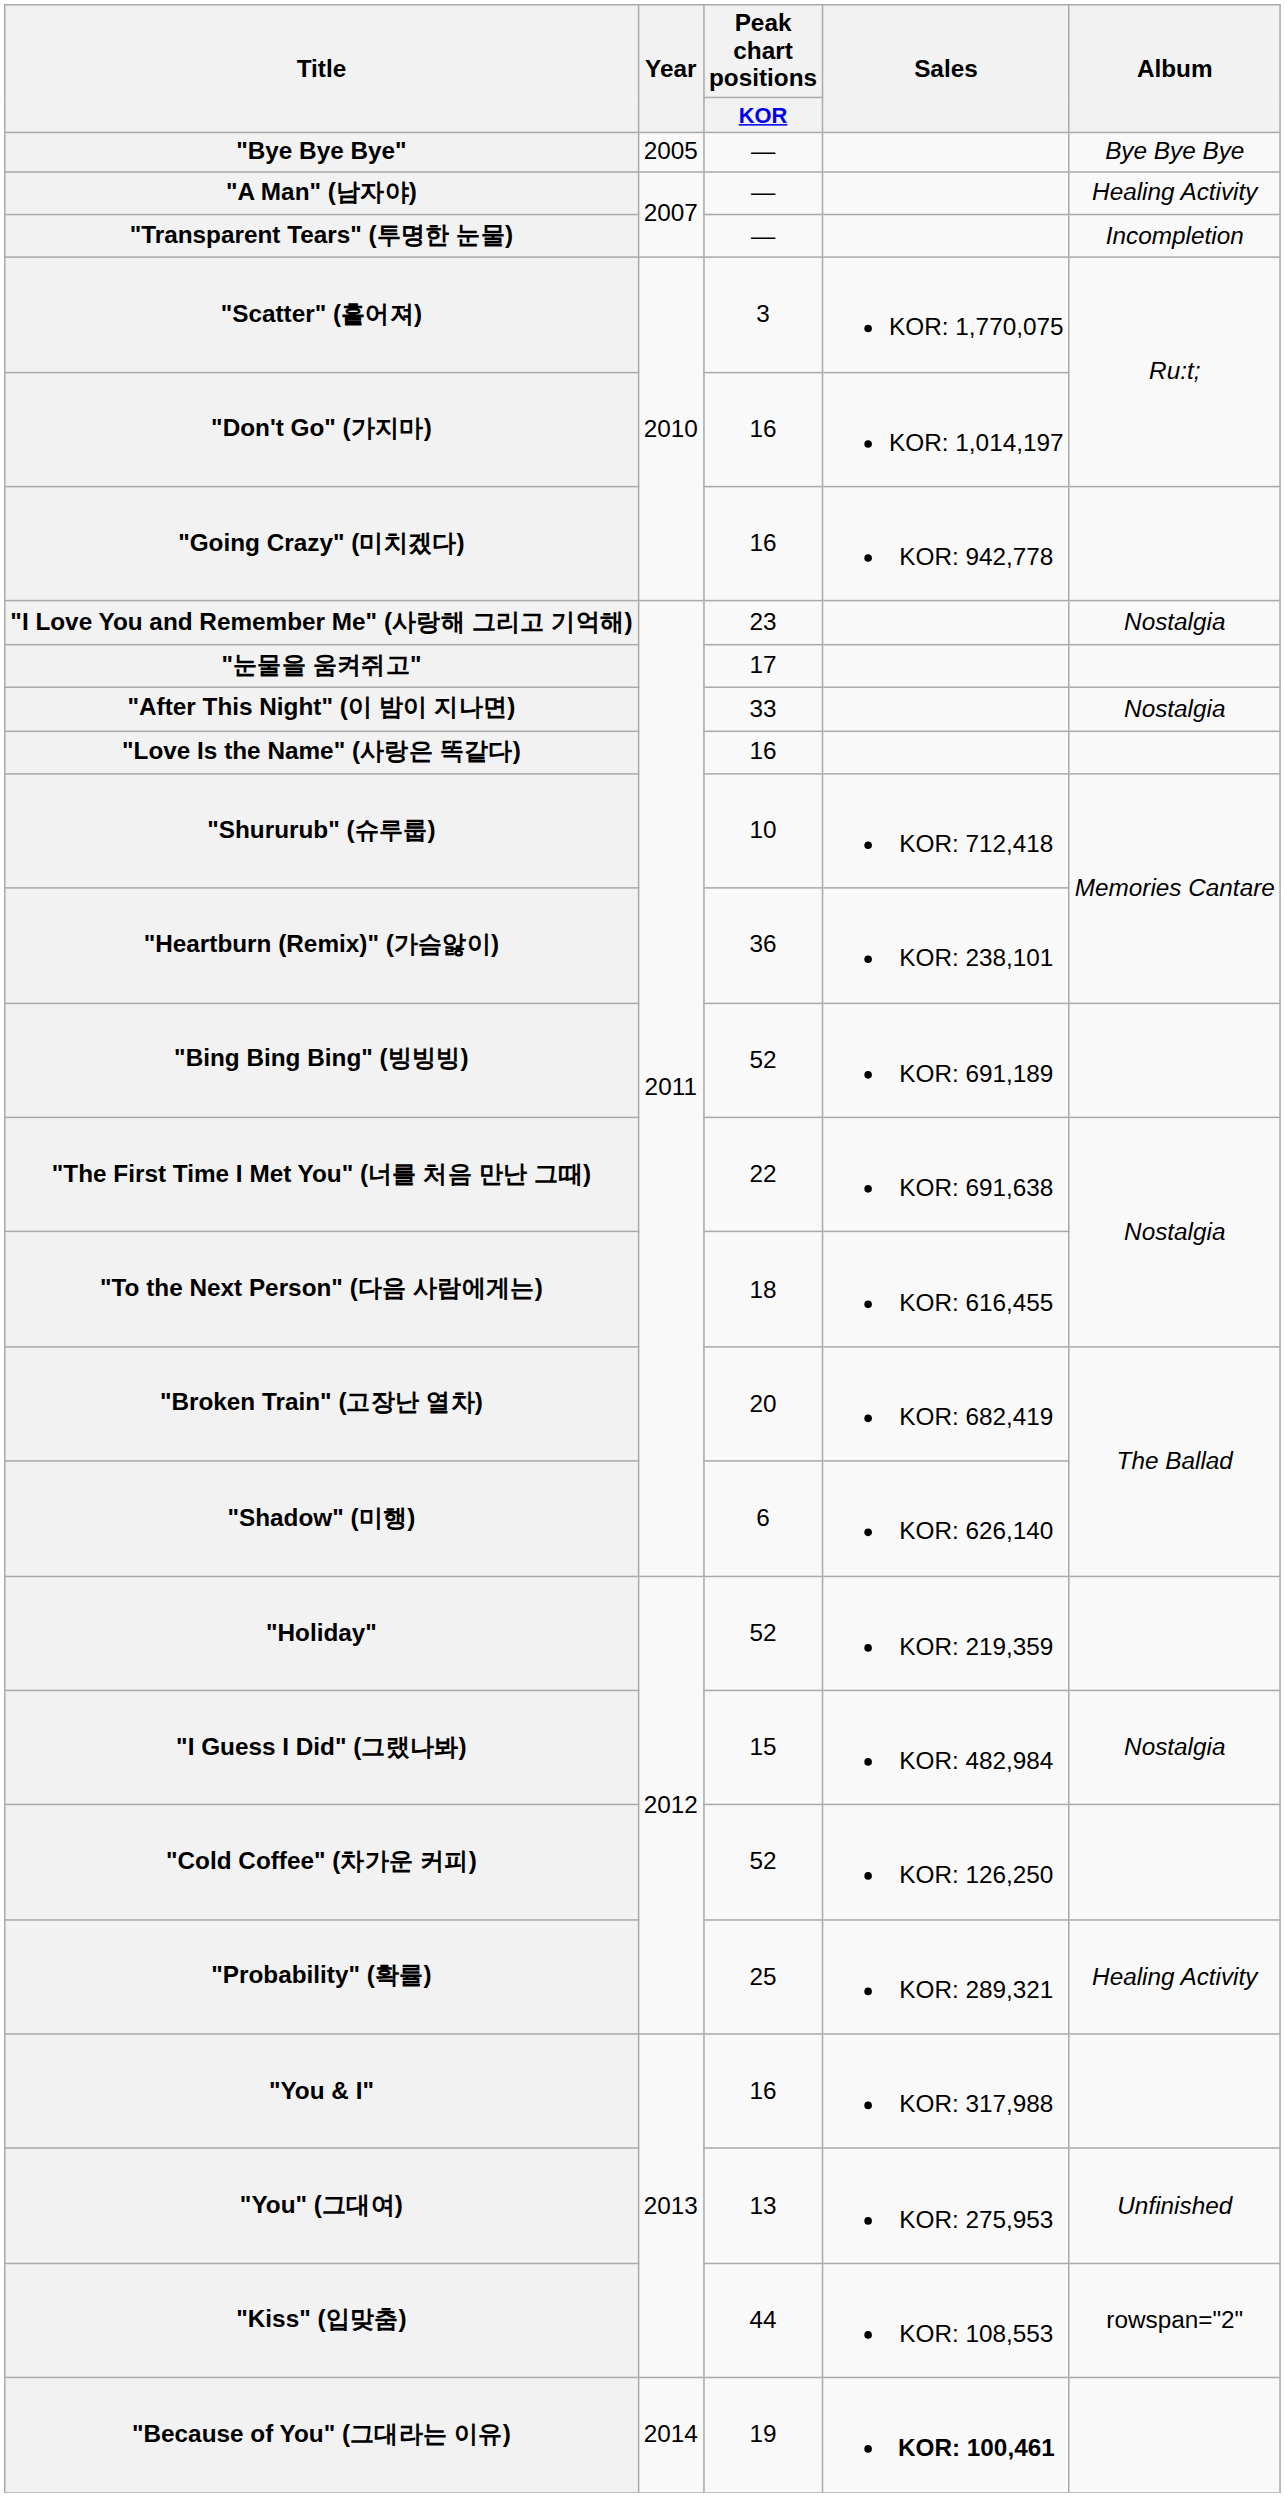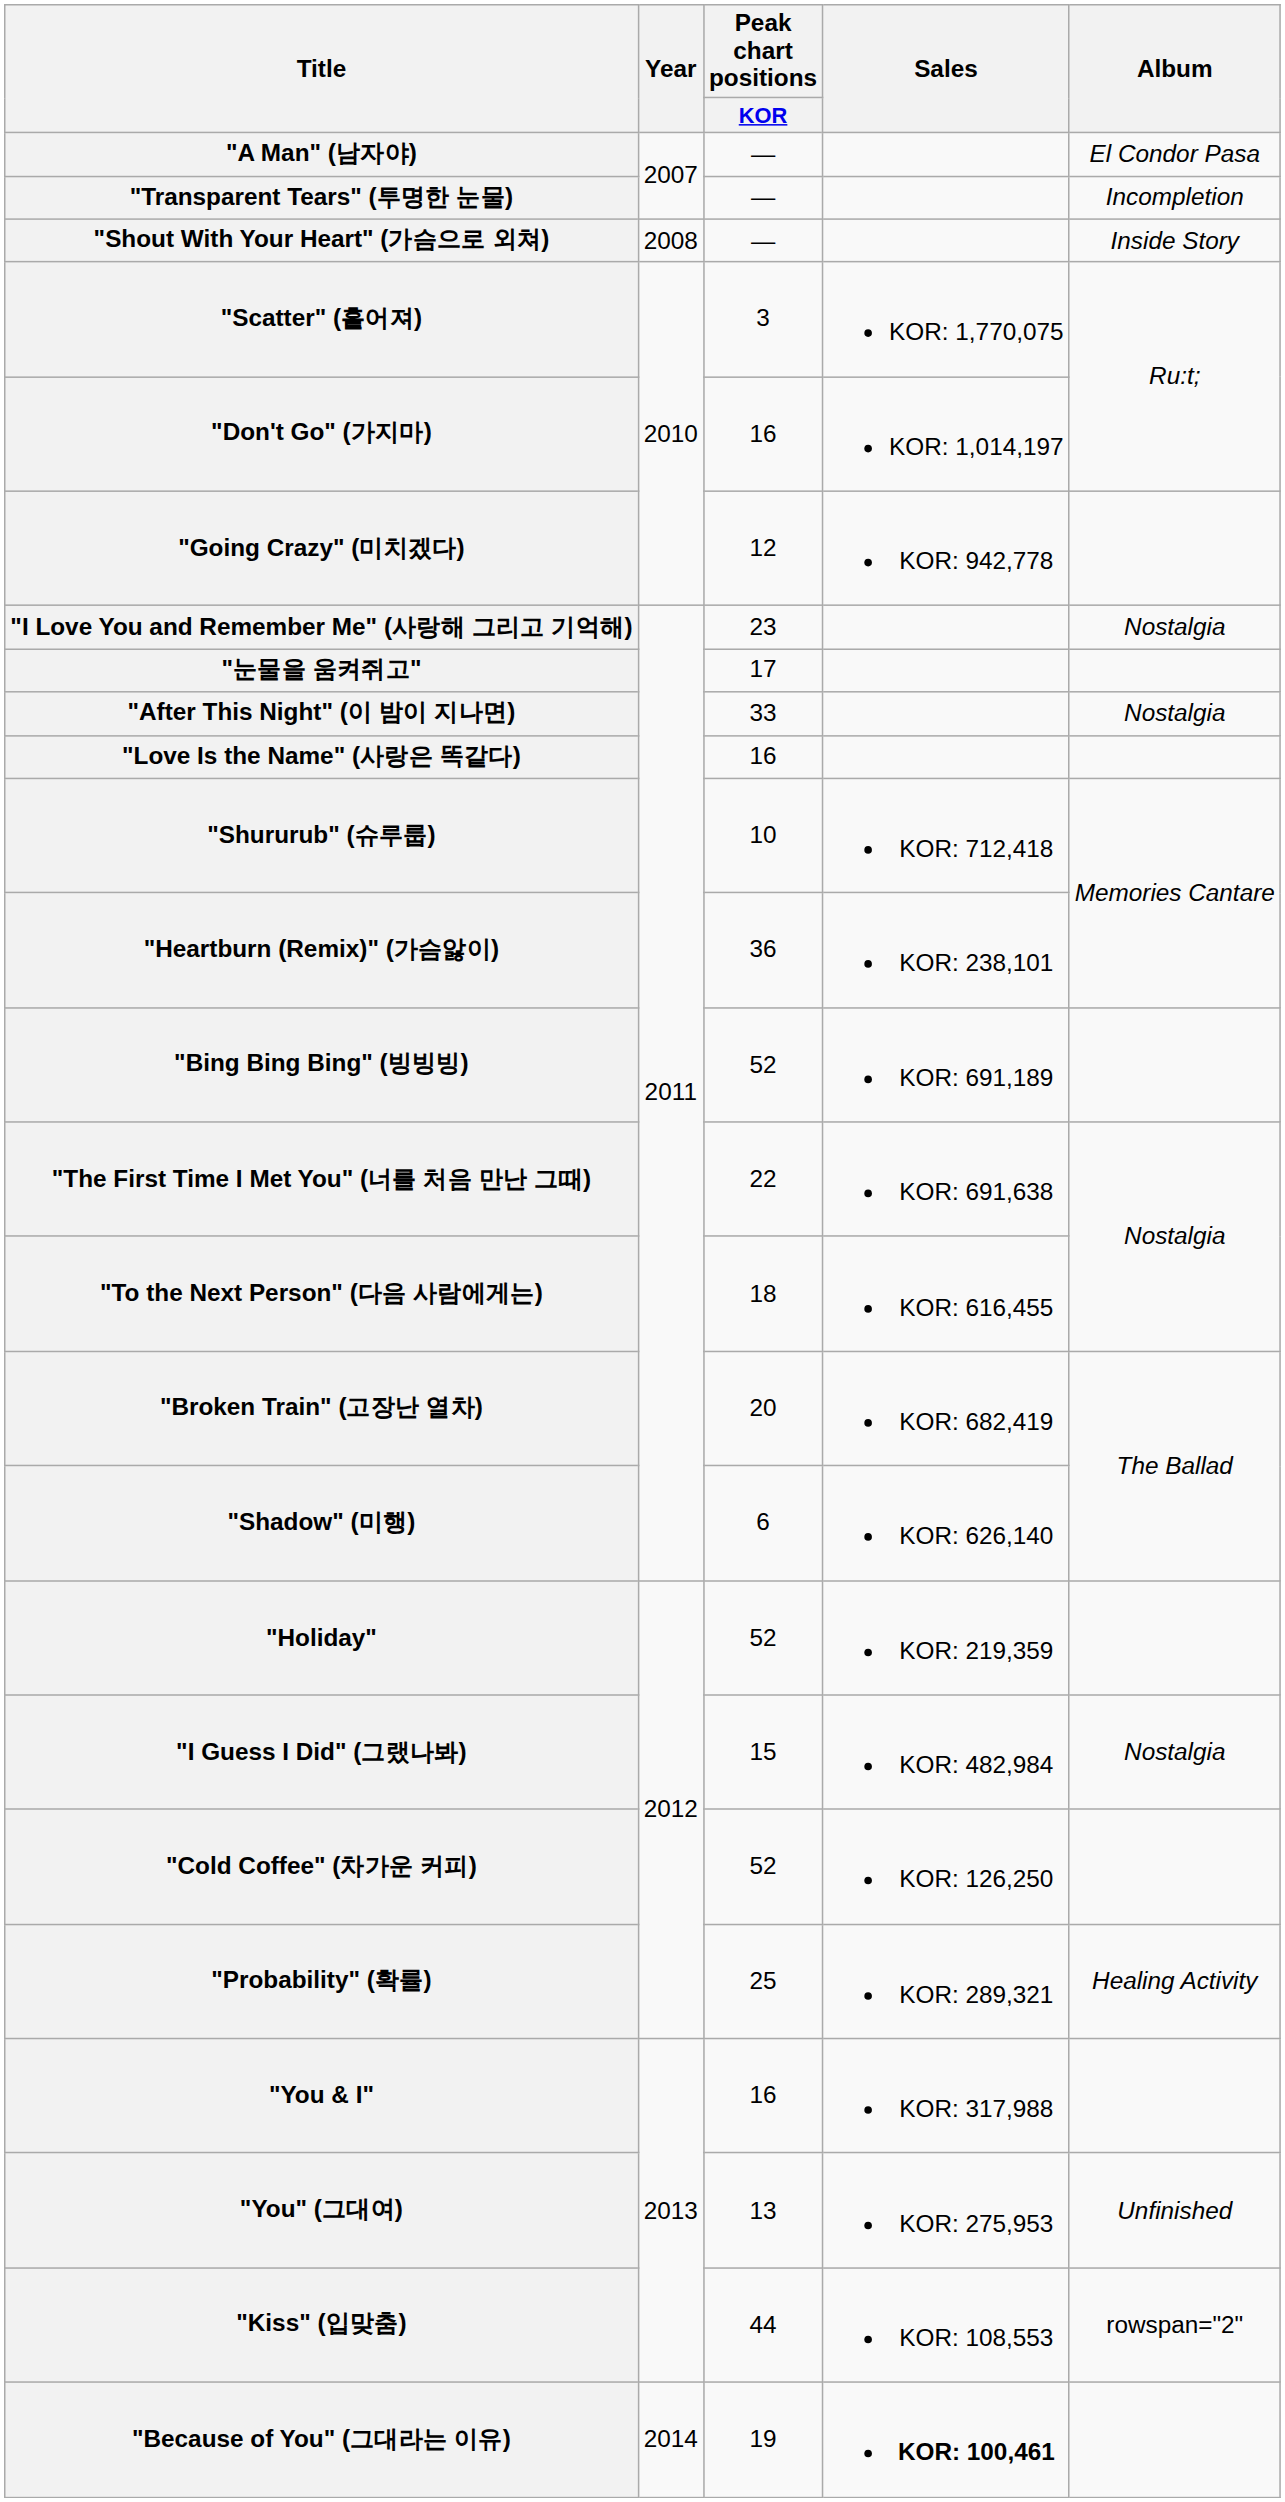- row: (321, 151)
(1175, 192) Healing Activity -> (1175, 153) El Condor Pasa
+ row: (321, 239)
(763, 543) 16 -> (763, 548) 12
